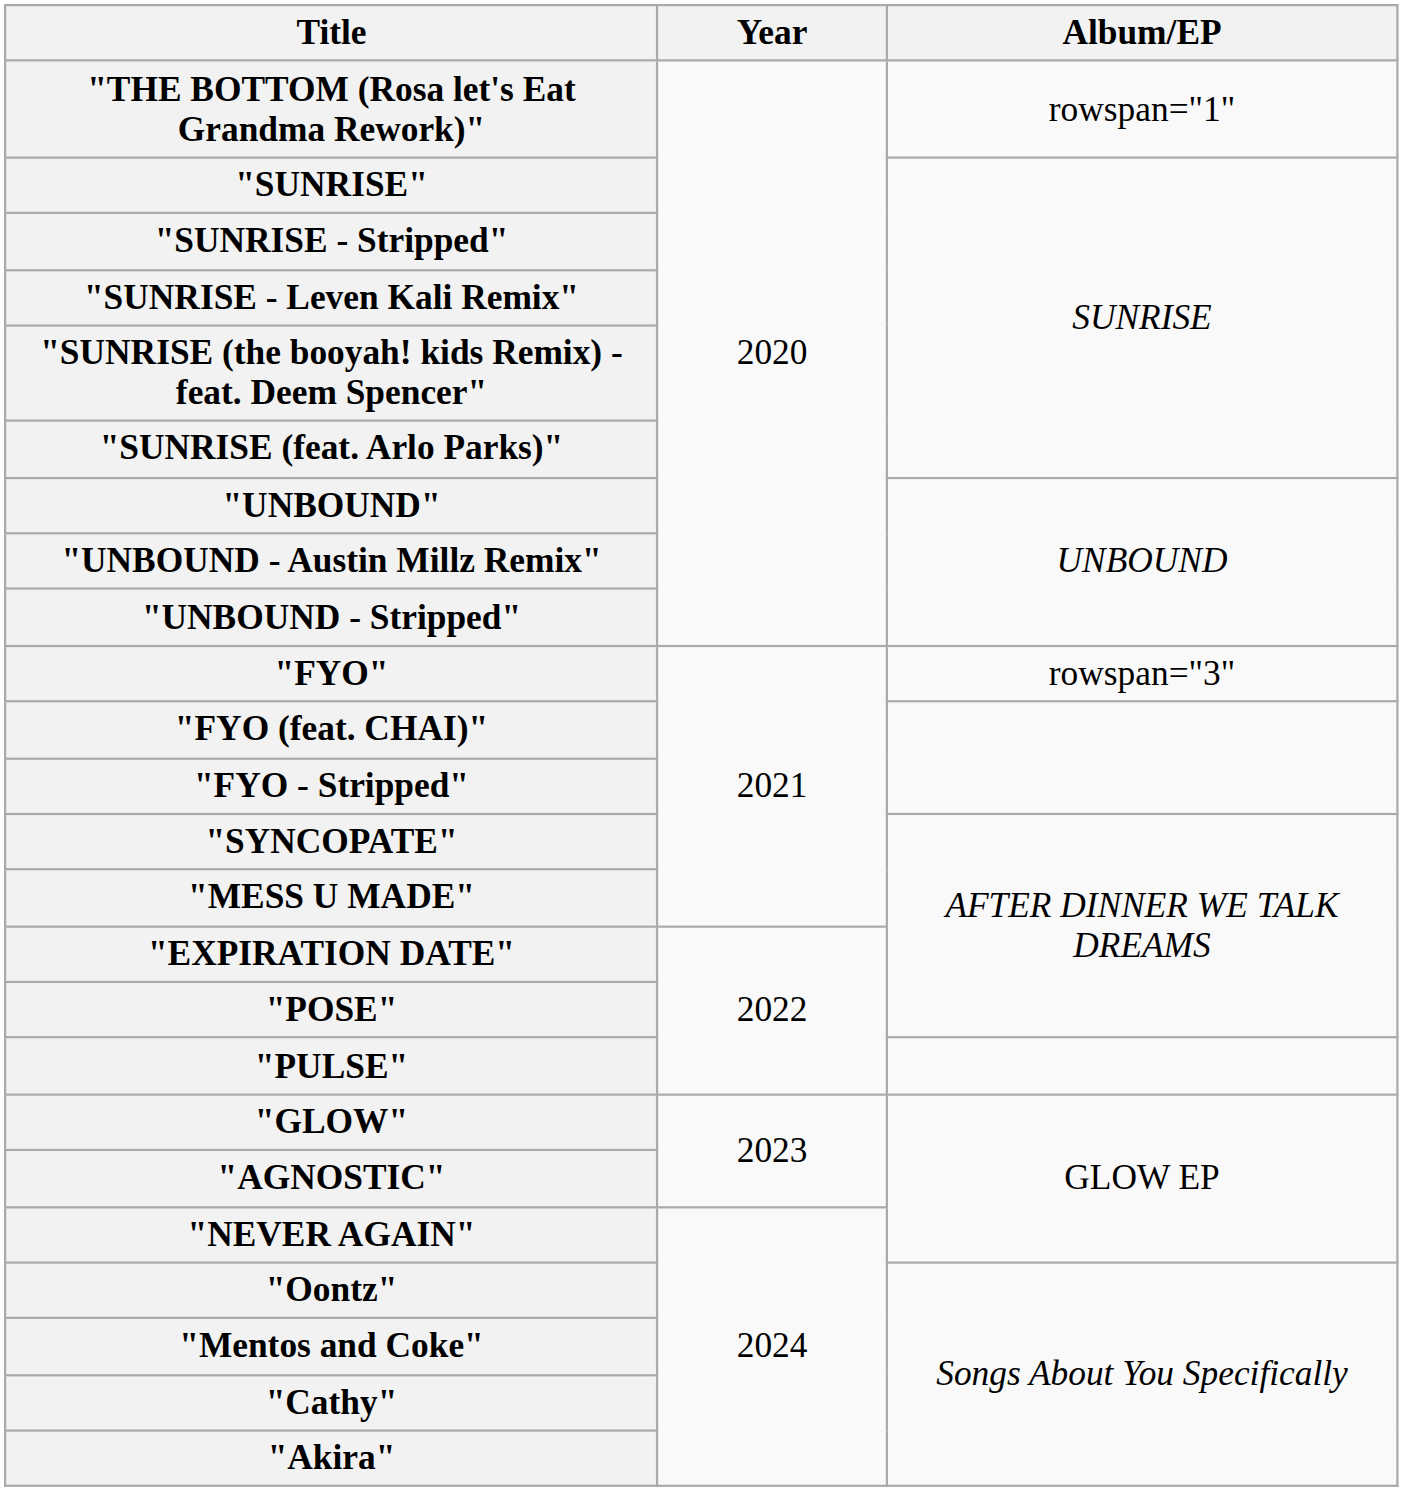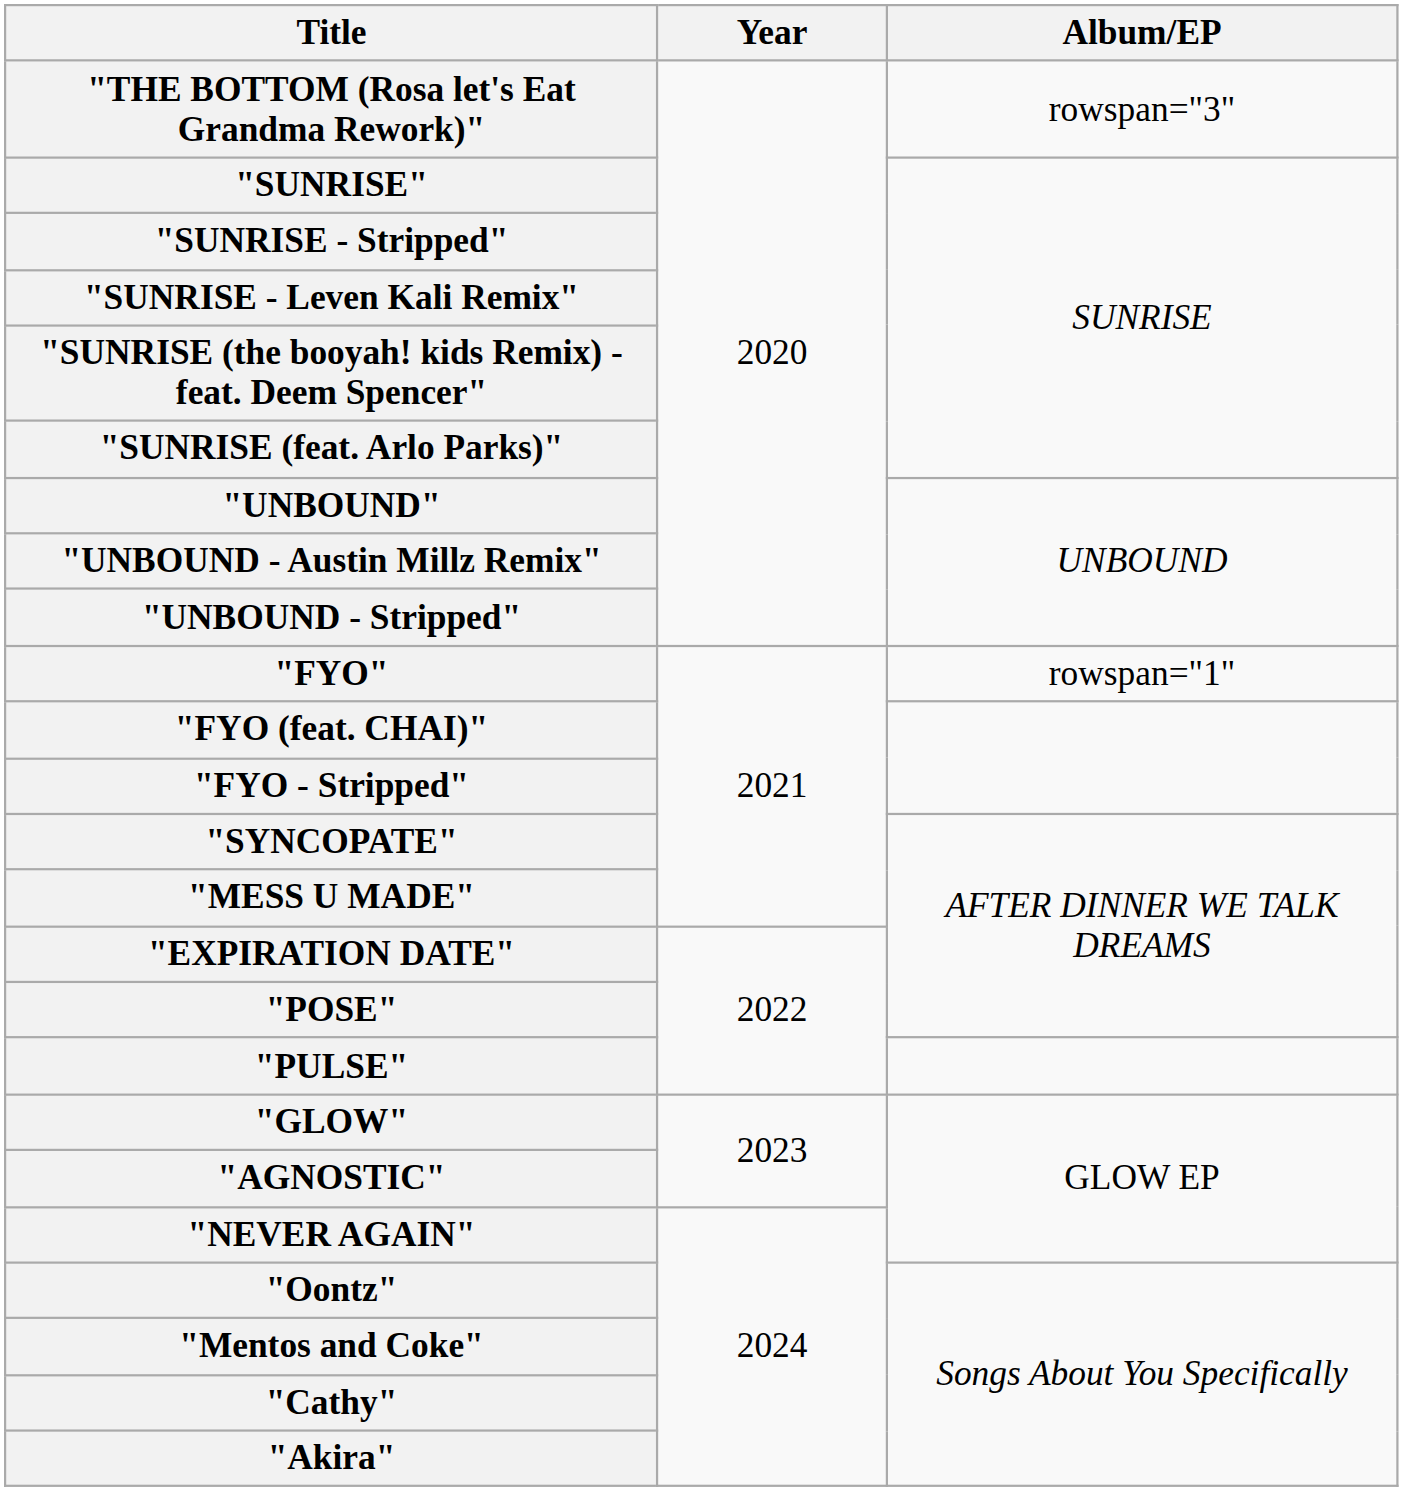(1142, 108) rowspan="1" -> (1142, 108) rowspan="3"
(1142, 672) rowspan="3" -> (1142, 672) rowspan="1"
